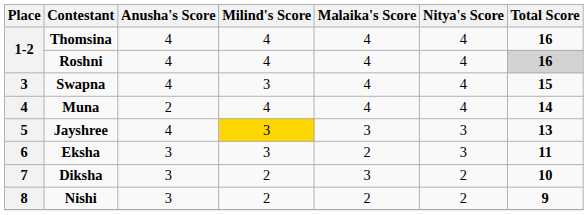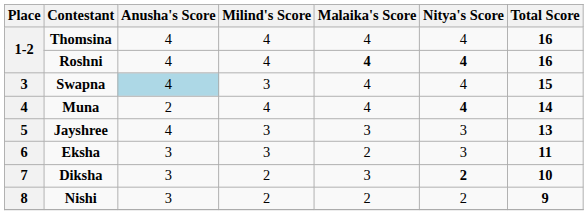(367, 61) normal -> (367, 61) bold
(463, 61) normal -> (463, 61) bold
(545, 61) lightgrey background -> (545, 61) no background
(168, 84) no background -> (168, 84) lightblue background
(463, 107) normal -> (463, 107) bold
(267, 130) gold background -> (267, 130) no background
(463, 175) normal -> (463, 175) bold
